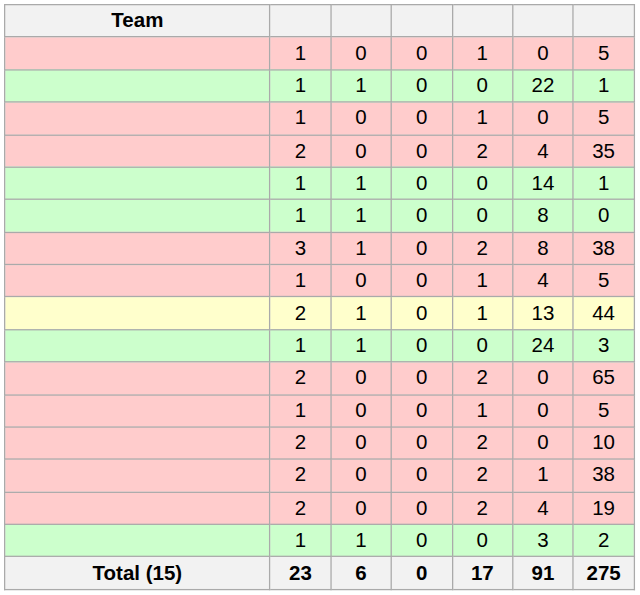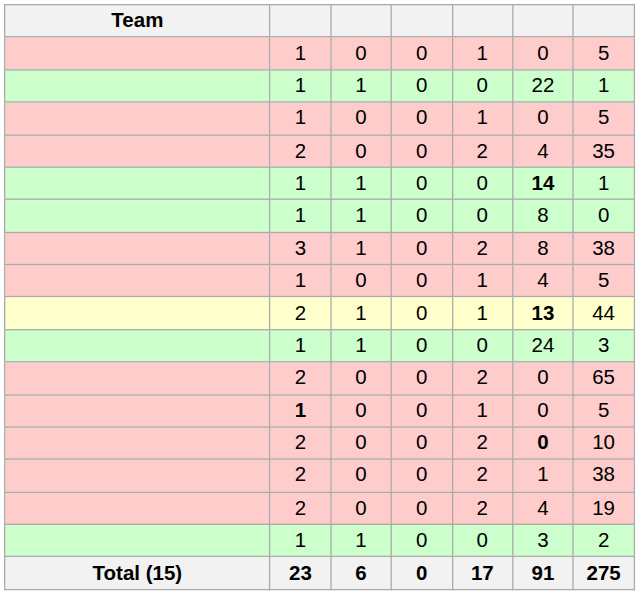(543, 183) normal -> (543, 183) bold
(543, 313) normal -> (543, 313) bold
(300, 410) normal -> (300, 410) bold
(543, 442) normal -> (543, 442) bold
